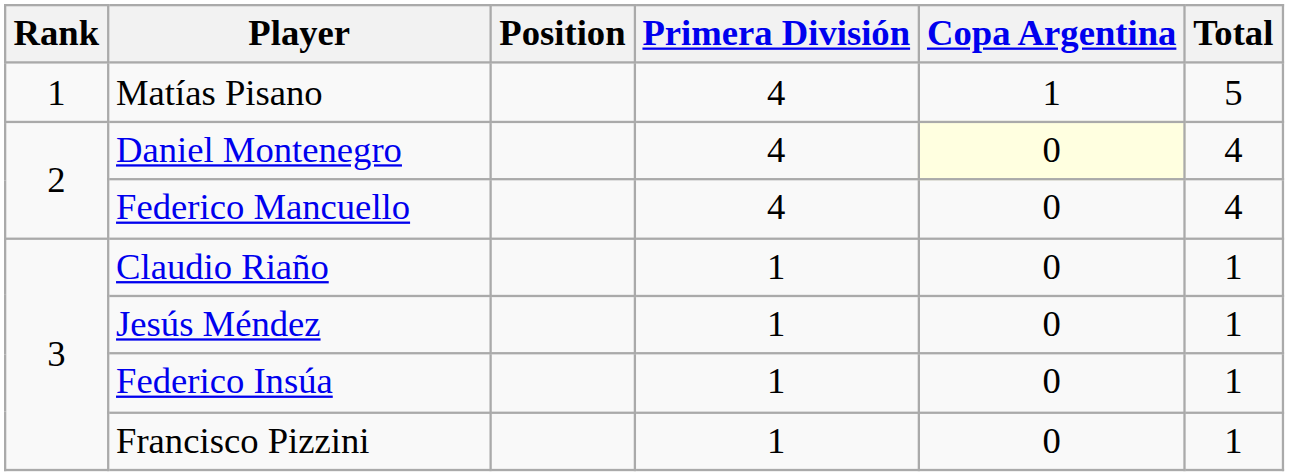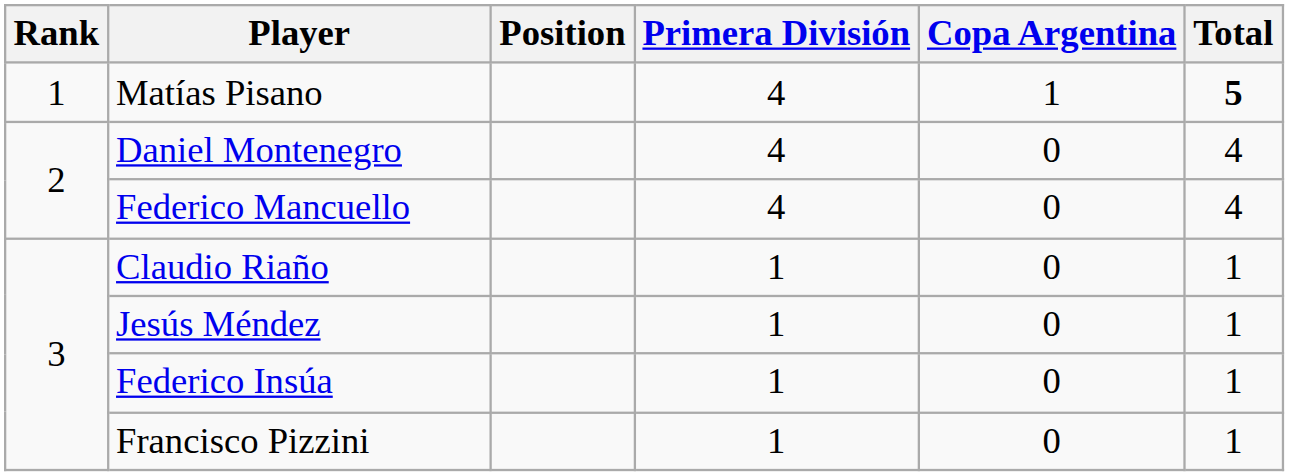(1233, 91) normal -> (1233, 91) bold
(1052, 149) lightyellow background -> (1052, 149) no background
